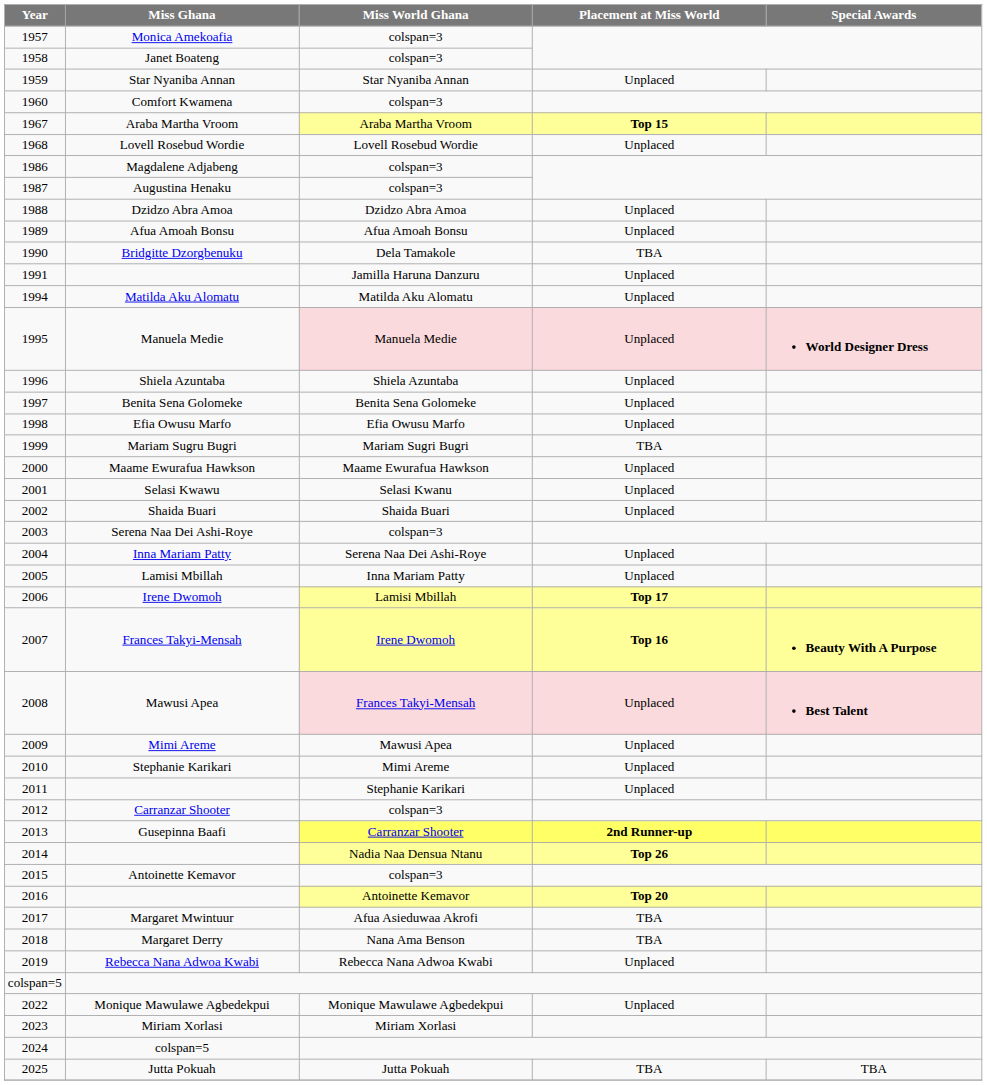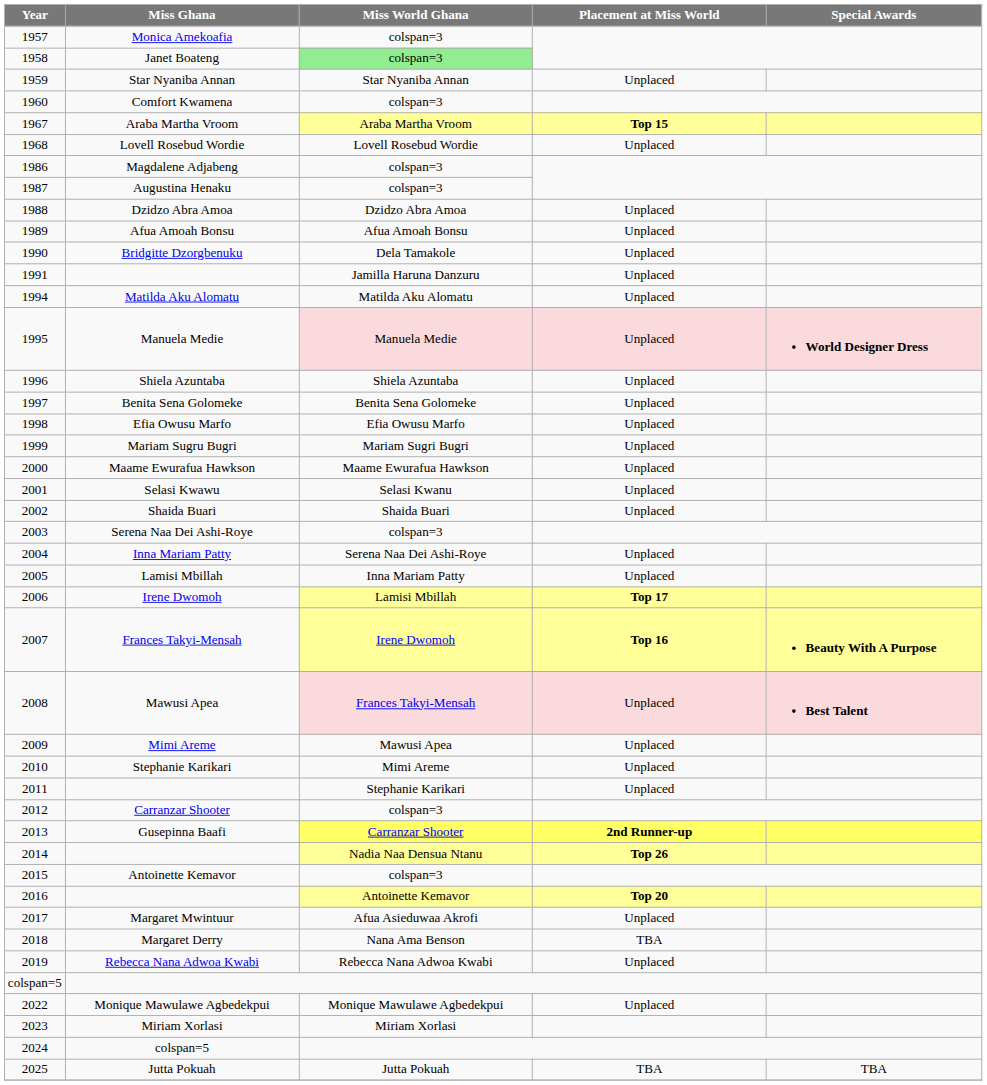(416, 58) no background -> (416, 58) lightgreen background
(649, 253) TBA -> (649, 253) Unplaced
(649, 446) TBA -> (649, 446) Unplaced
(649, 918) TBA -> (649, 918) Unplaced
